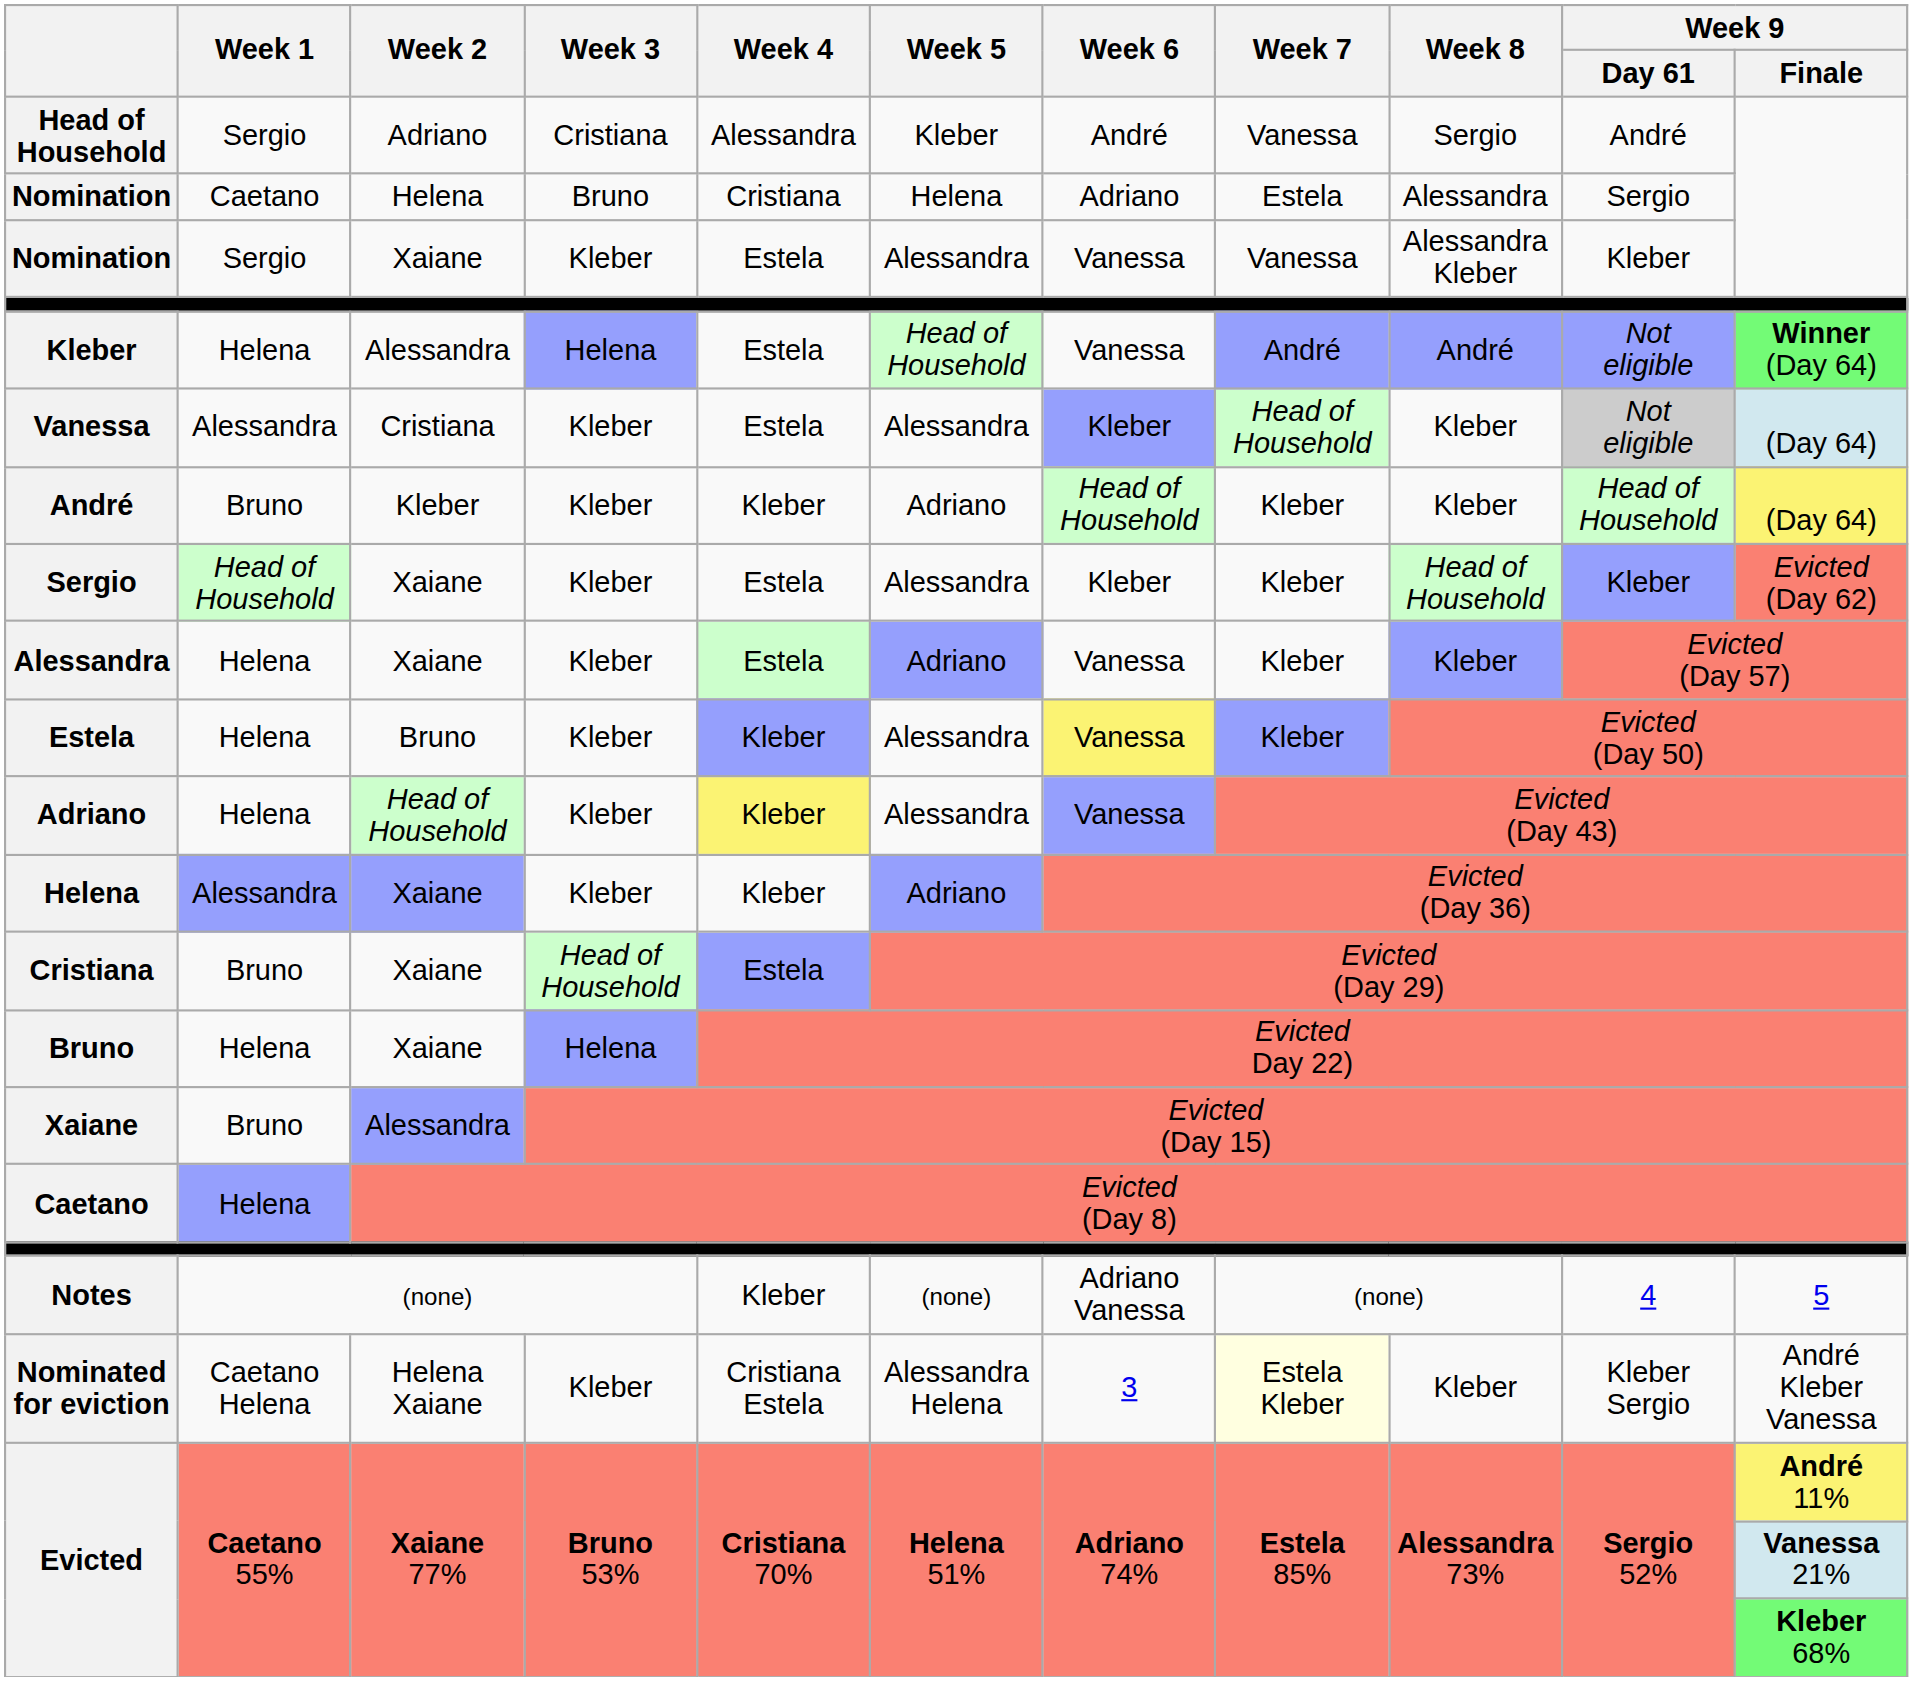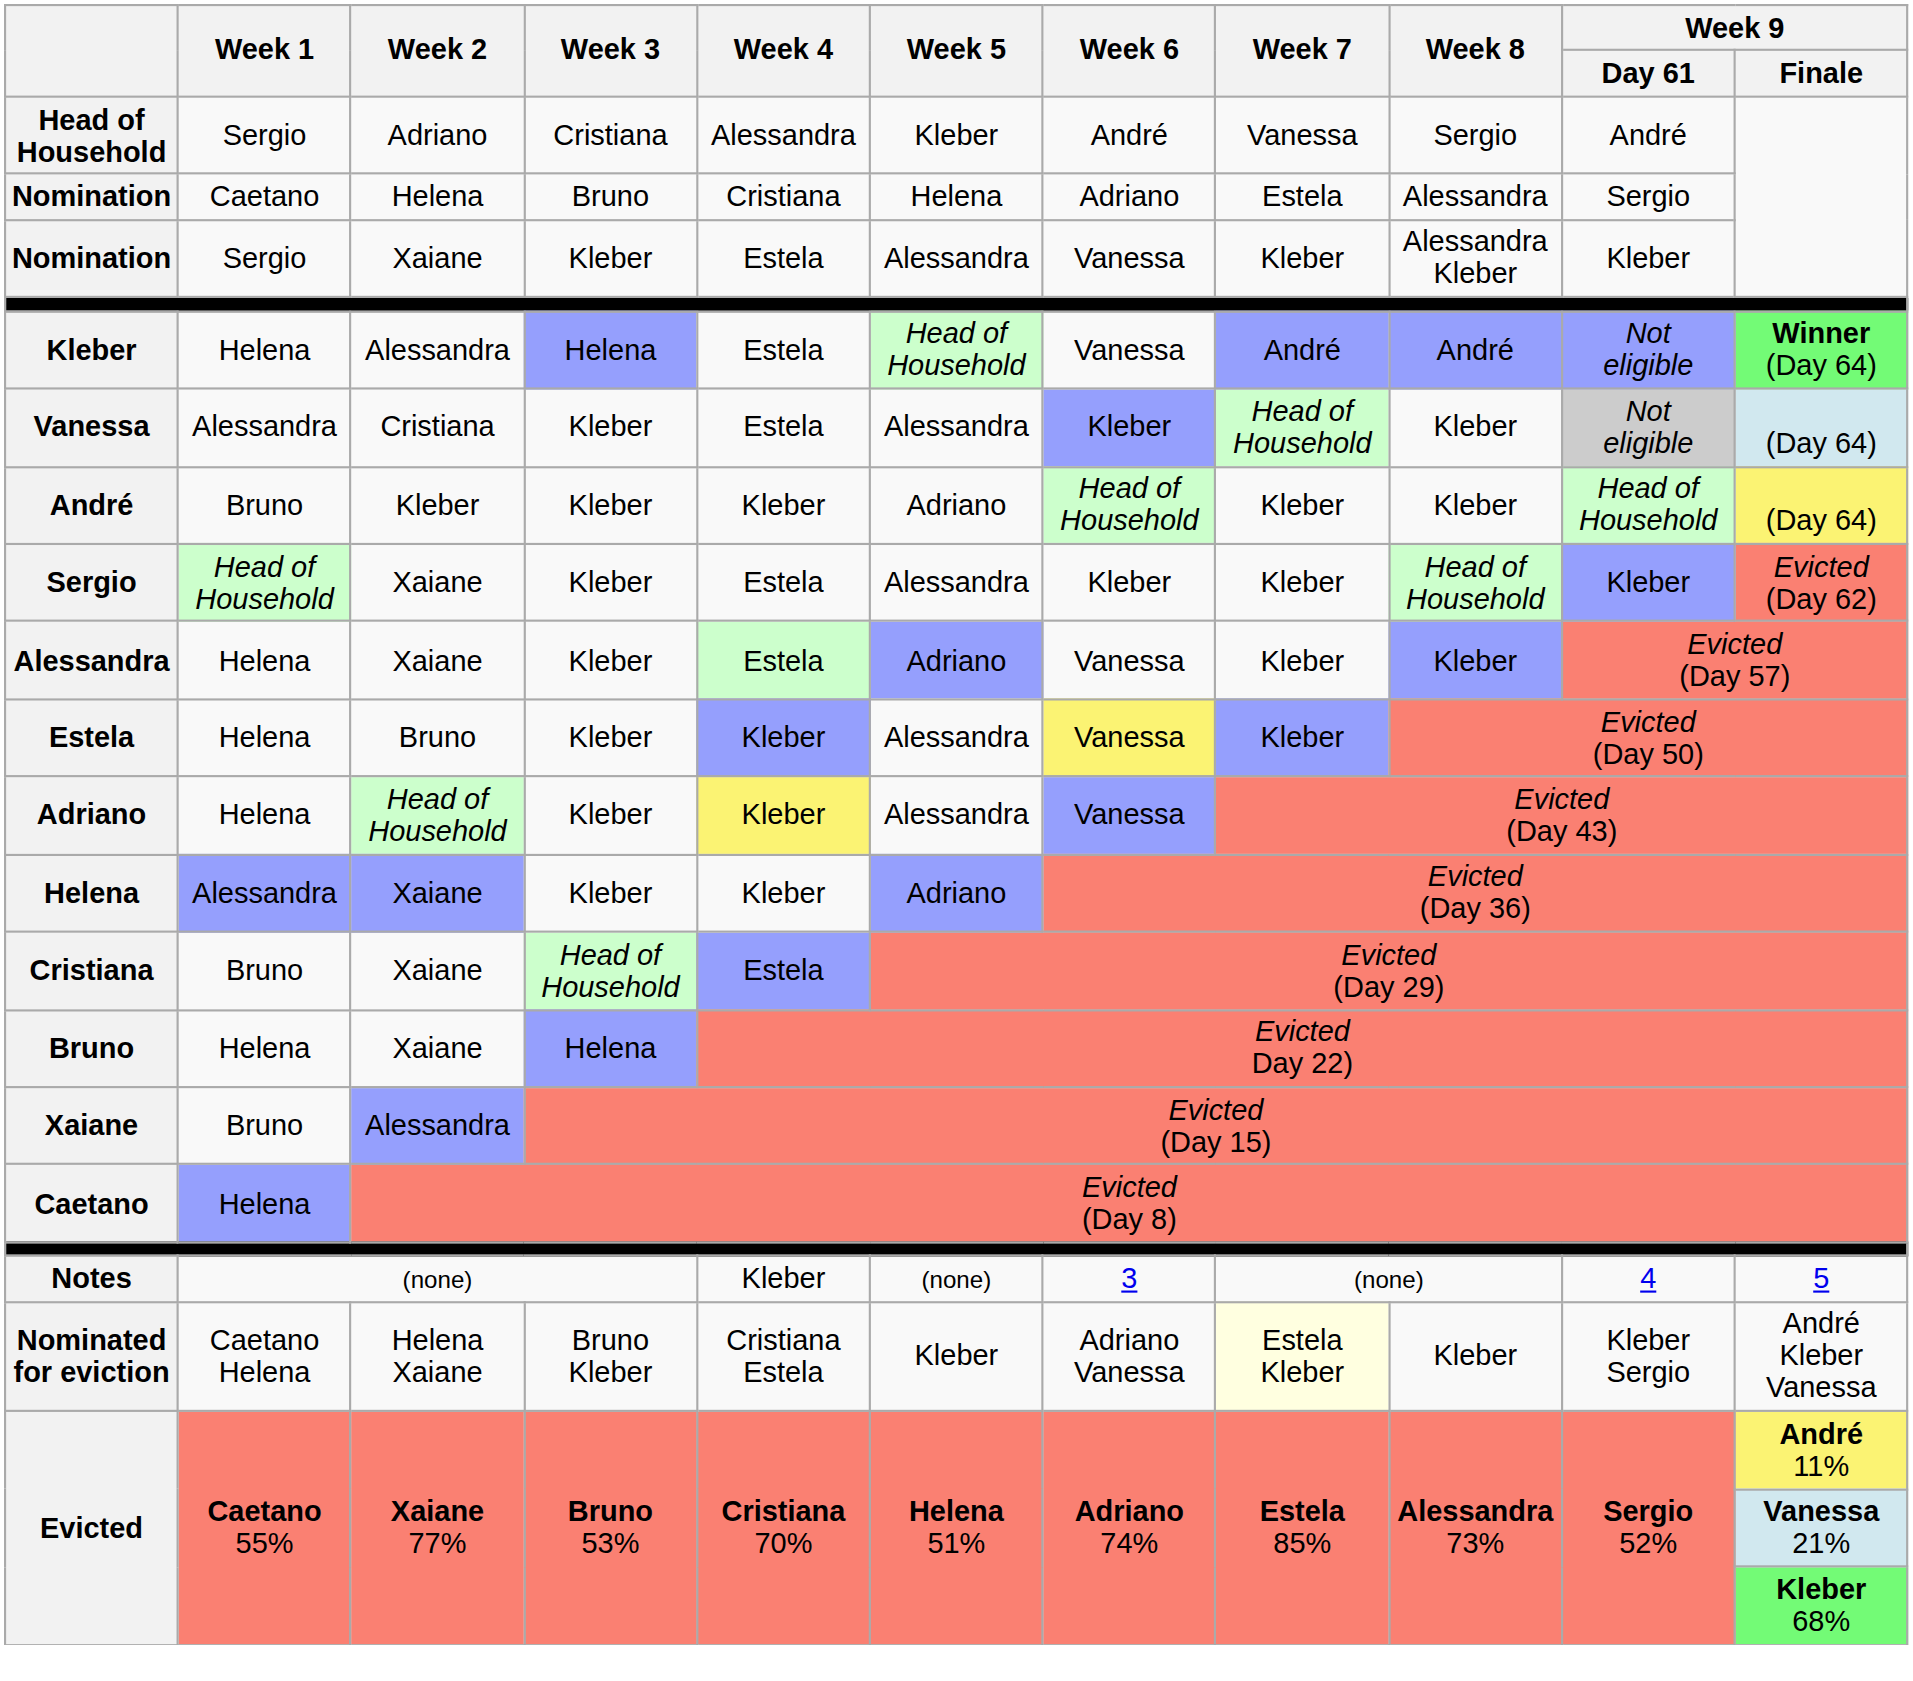(1302, 258) Vanessa -> (1302, 258) Kleber
(1129, 1294) Adriano Vanessa -> (1129, 1278) 3
(610, 1388) Kleber -> (610, 1356) Bruno Kleber
(956, 1388) Alessandra Helena -> (956, 1356) Kleber
(1129, 1388) 3 -> (1129, 1356) Adriano Vanessa
